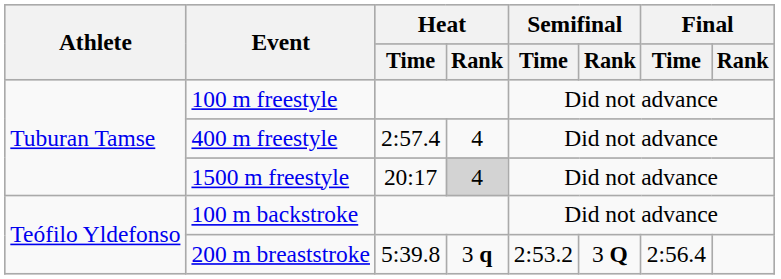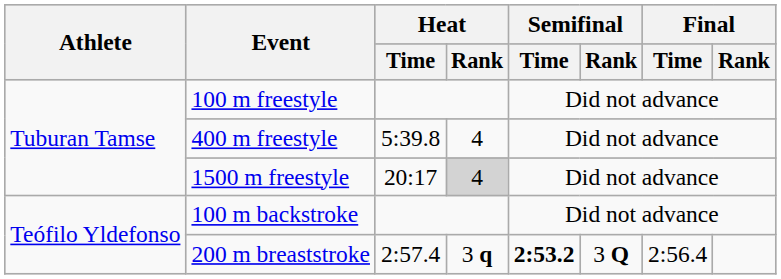(411, 138) 2:57.4 -> (411, 138) 5:39.8
(411, 254) 5:39.8 -> (411, 254) 2:57.4
(543, 254) normal -> (544, 254) bold
